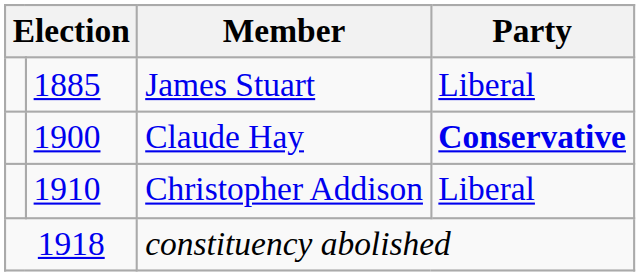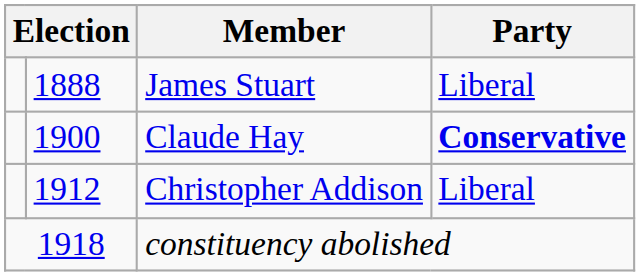(67, 84) 1885 -> (67, 84) 1888
(67, 190) 1910 -> (67, 190) 1912
